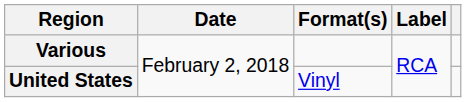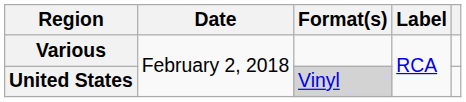(319, 81) no background -> (319, 81) lightgrey background
